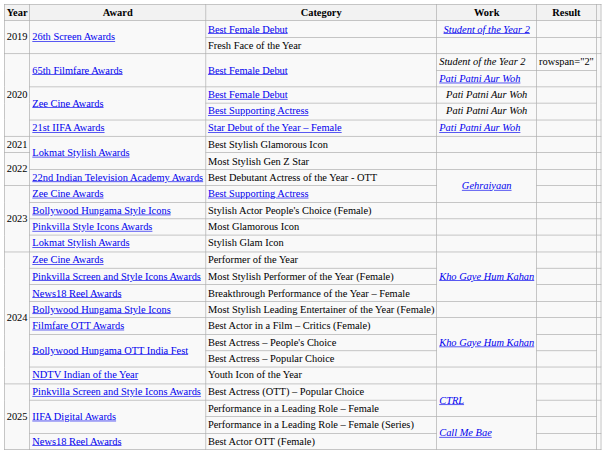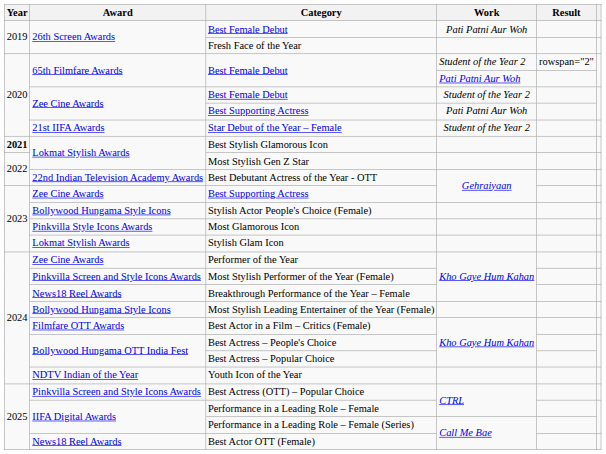(487, 29) Student of the Year 2 -> (487, 29) Pati Patni Aur Woh
(487, 95) Pati Patni Aur Woh -> (487, 95) Student of the Year 2
(480, 128) Pati Patni Aur Woh -> (487, 128) Student of the Year 2
(17, 144) normal -> (17, 144) bold
